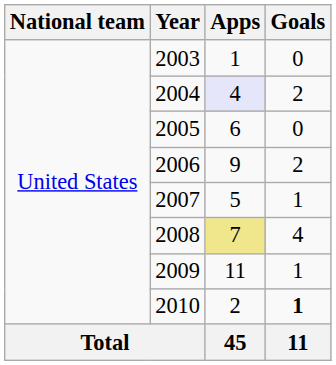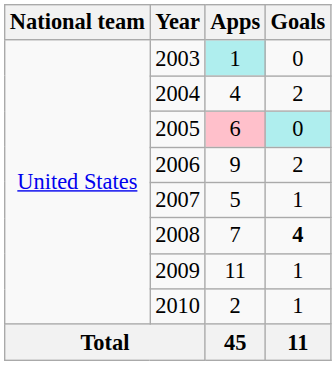(235, 57) no background -> (235, 57) paleturquoise background
(235, 93) lavender background -> (235, 93) no background
(235, 128) no background -> (235, 128) pink background
(298, 128) no background -> (298, 128) paleturquoise background
(235, 235) khaki background -> (235, 235) no background
(298, 235) normal -> (298, 235) bold
(298, 306) bold -> (298, 306) normal
